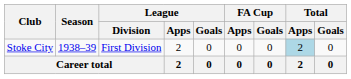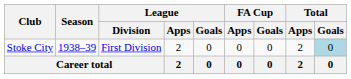(300, 47) lightblue background -> (300, 47) no background
(331, 47) no background -> (331, 47) lightblue background
